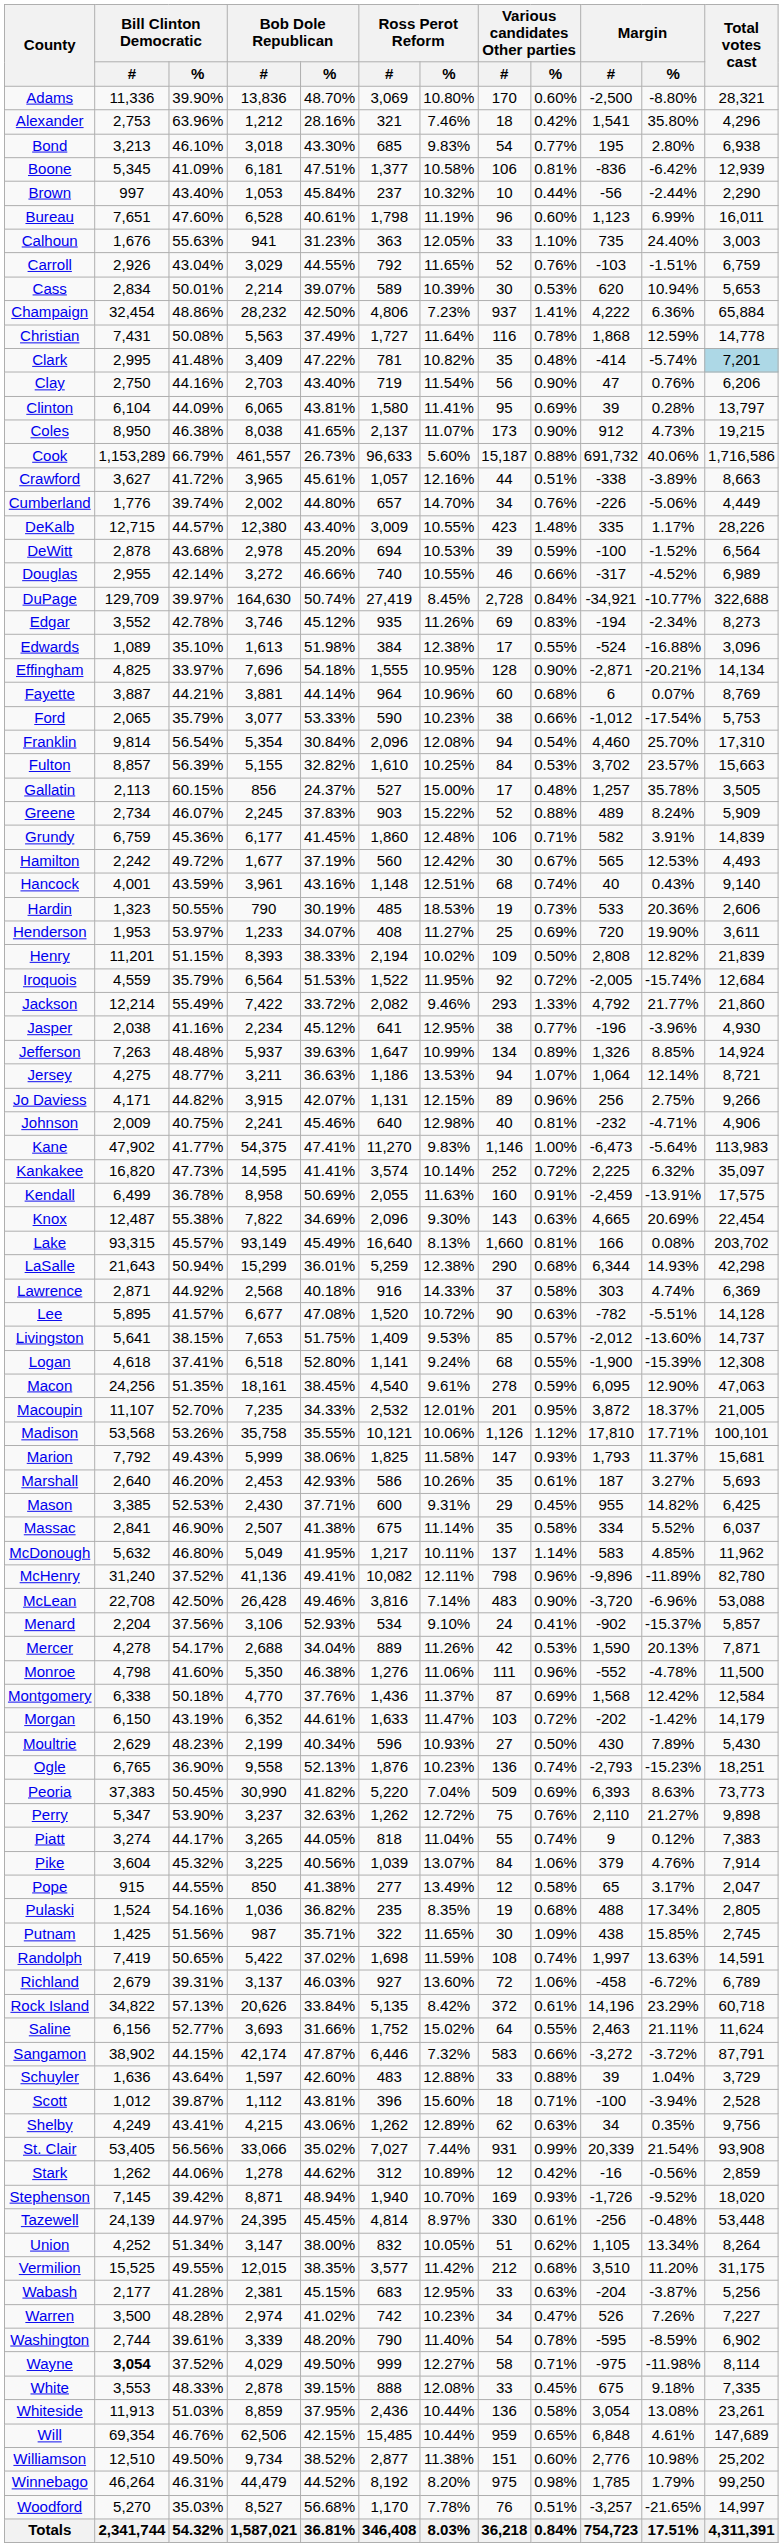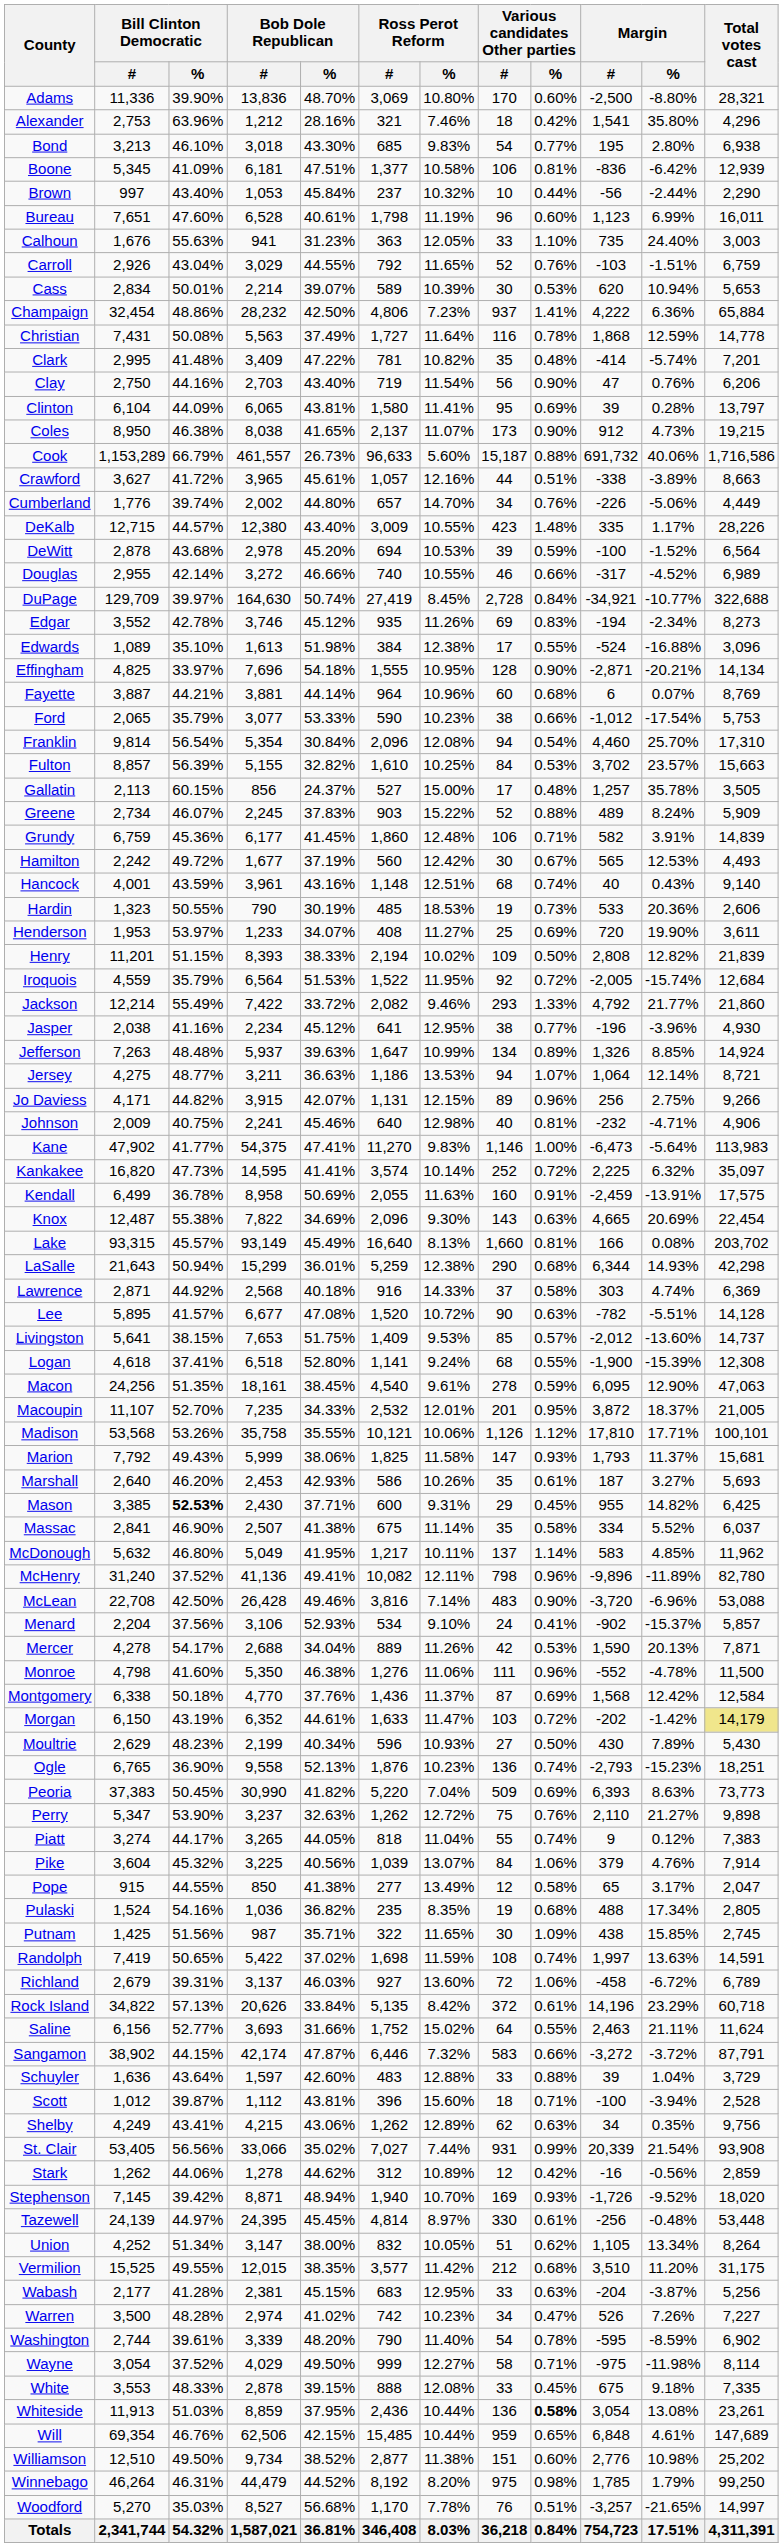(742, 360) lightblue background -> (742, 360) no background
(198, 1505) normal -> (198, 1505) bold
(742, 1719) no background -> (742, 1719) khaki background
(132, 2363) bold -> (132, 2363) normal
(556, 2411) normal -> (556, 2411) bold
